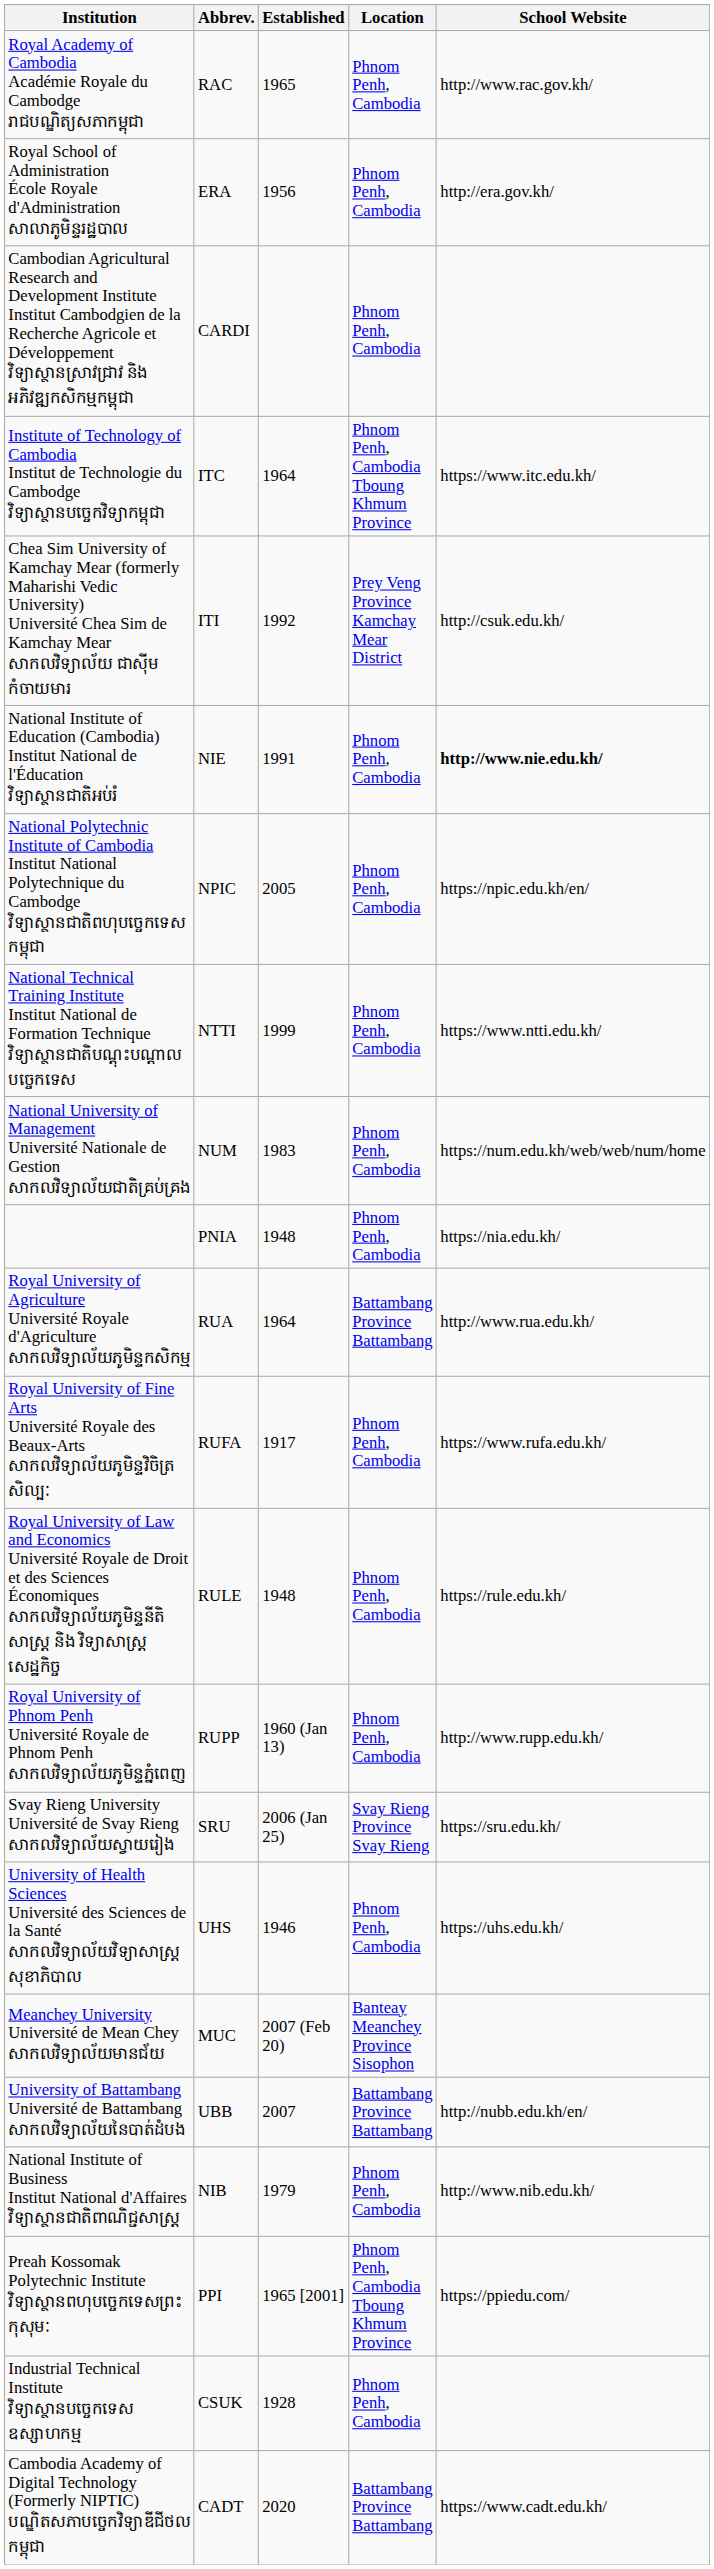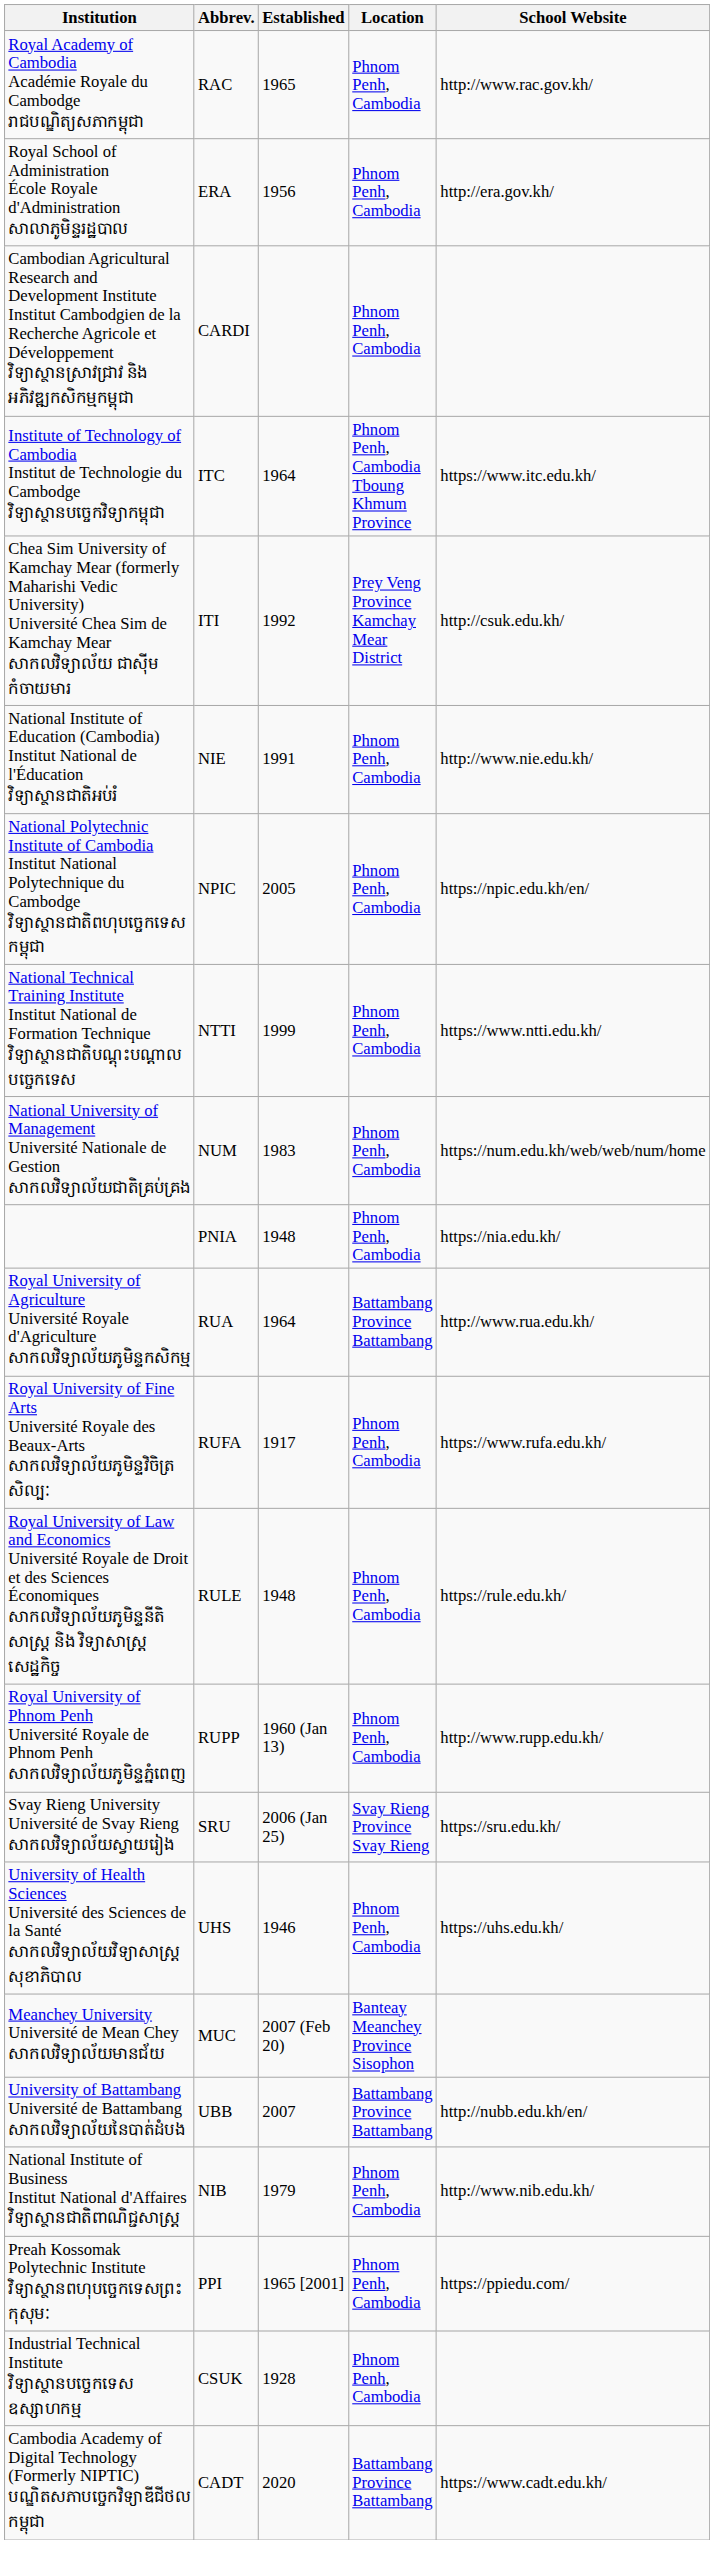(521, 759) bold -> (517, 759) normal
(386, 2295) Phnom Penh, Cambodia Tboung Khmum Province -> (386, 2283) Phnom Penh, Cambodia
